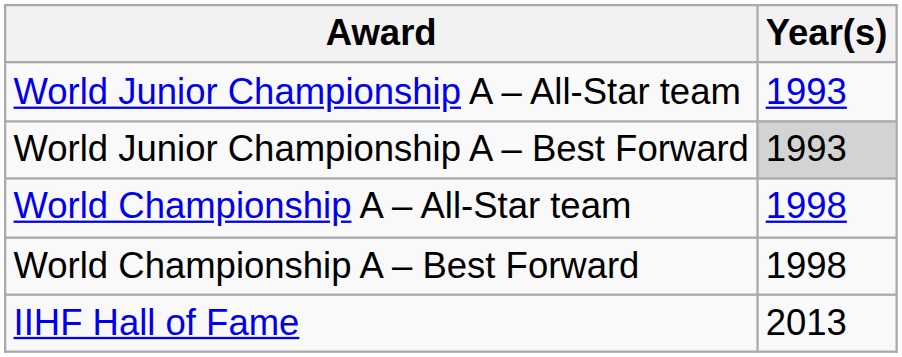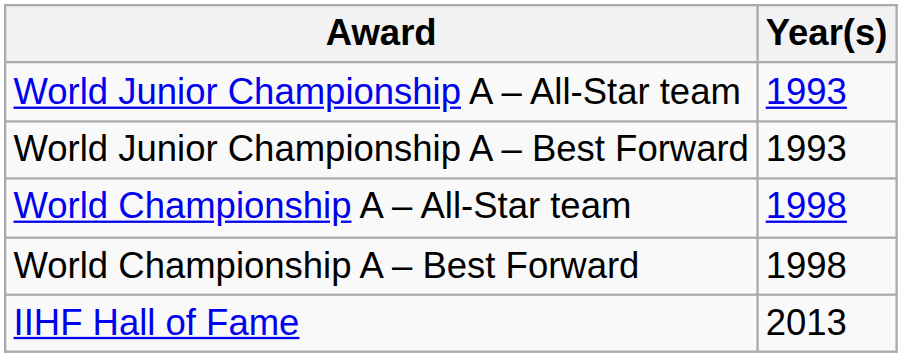(806, 149) lightgrey background -> (806, 149) no background
